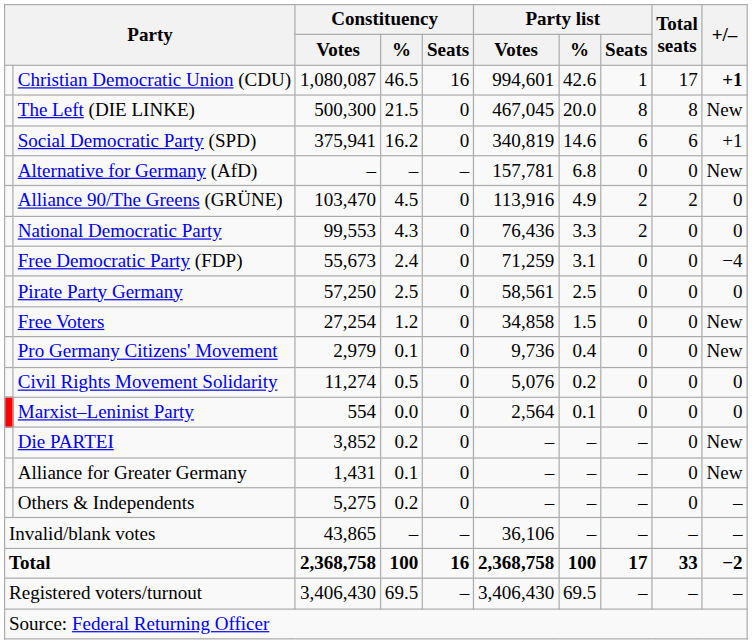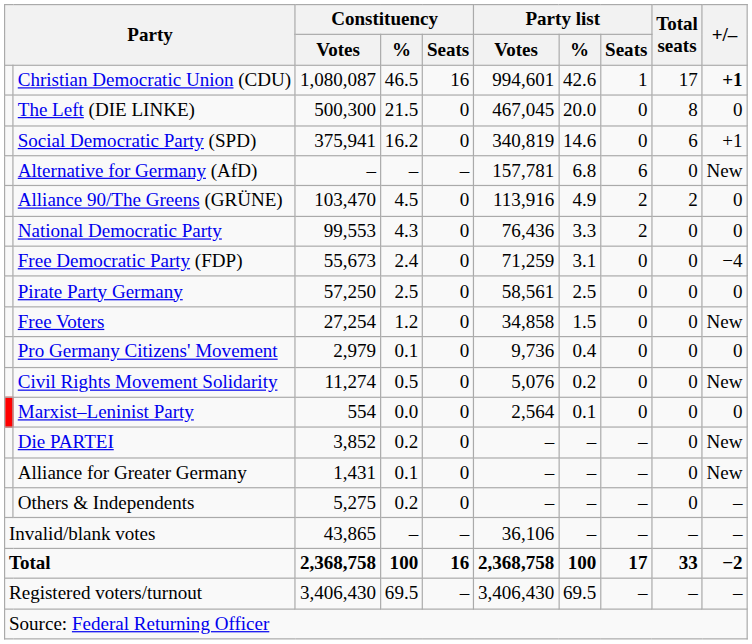(643, 110) 8 -> (643, 110) 0
(725, 110) New -> (738, 110) 0
(643, 140) 6 -> (643, 140) 0
(643, 170) 0 -> (643, 170) 6
(725, 351) New -> (738, 351) 0
(738, 381) 0 -> (725, 381) New
